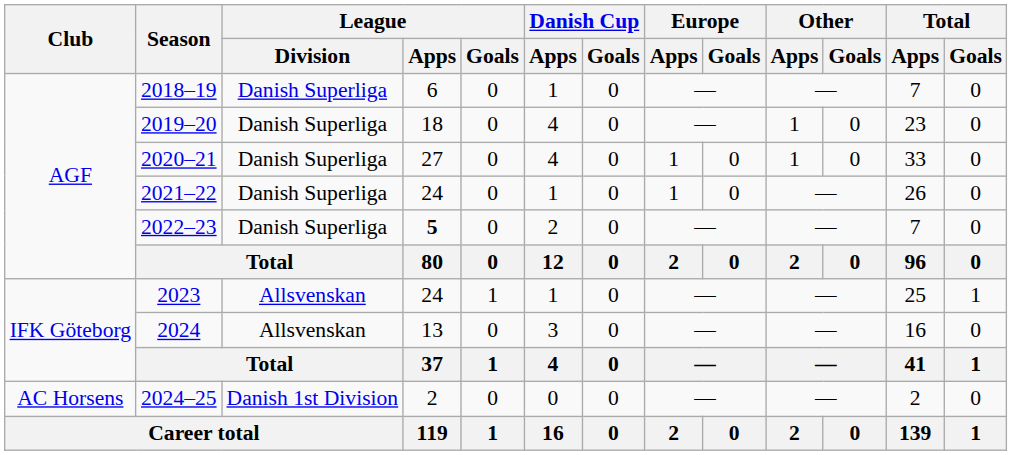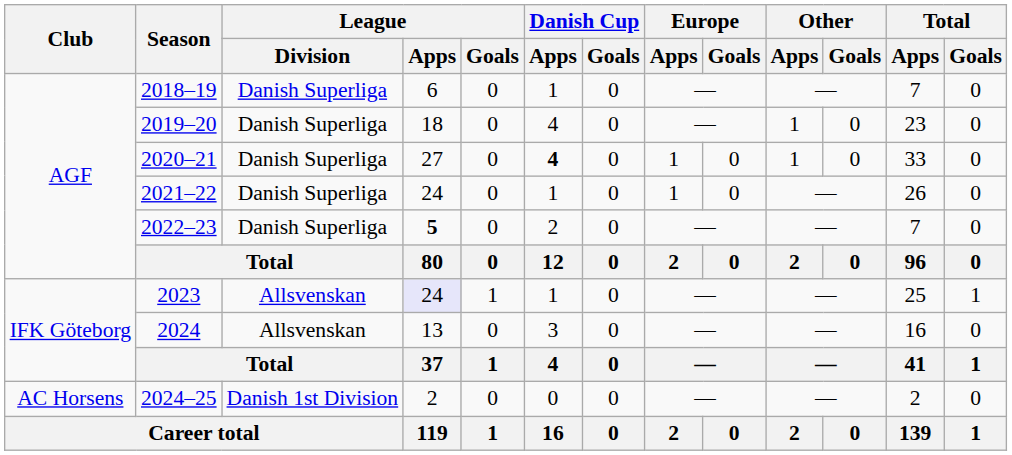(553, 158) normal -> (553, 158) bold
(432, 295) no background -> (432, 295) lavender background
